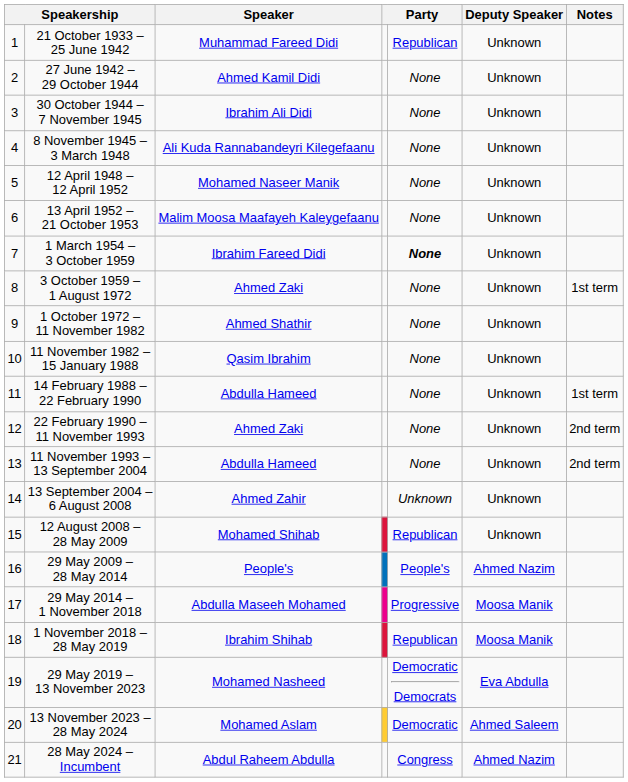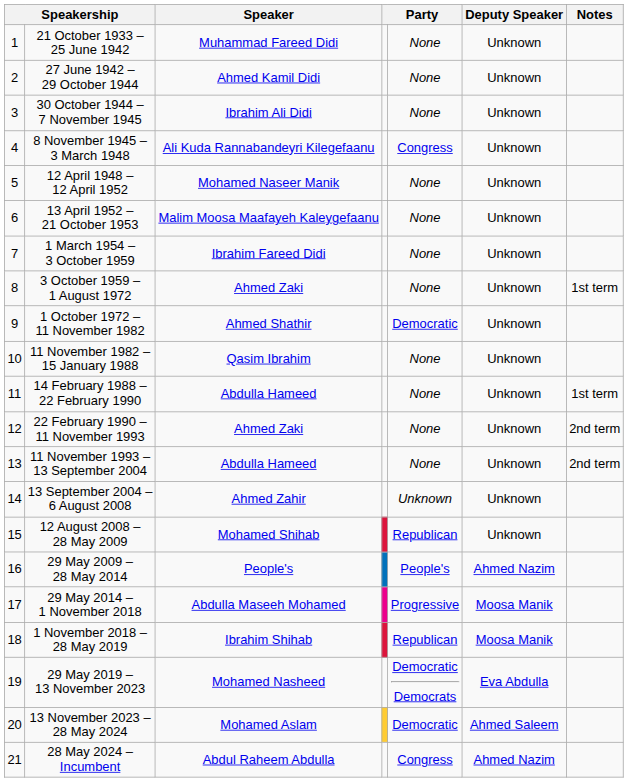(425, 42) Republican -> (425, 42) None
(425, 148) None -> (425, 148) Congress
(425, 253) bold -> (425, 253) normal
(425, 323) None -> (425, 323) Democratic
